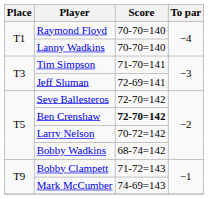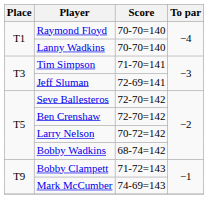(141, 116) bold -> (141, 116) normal
